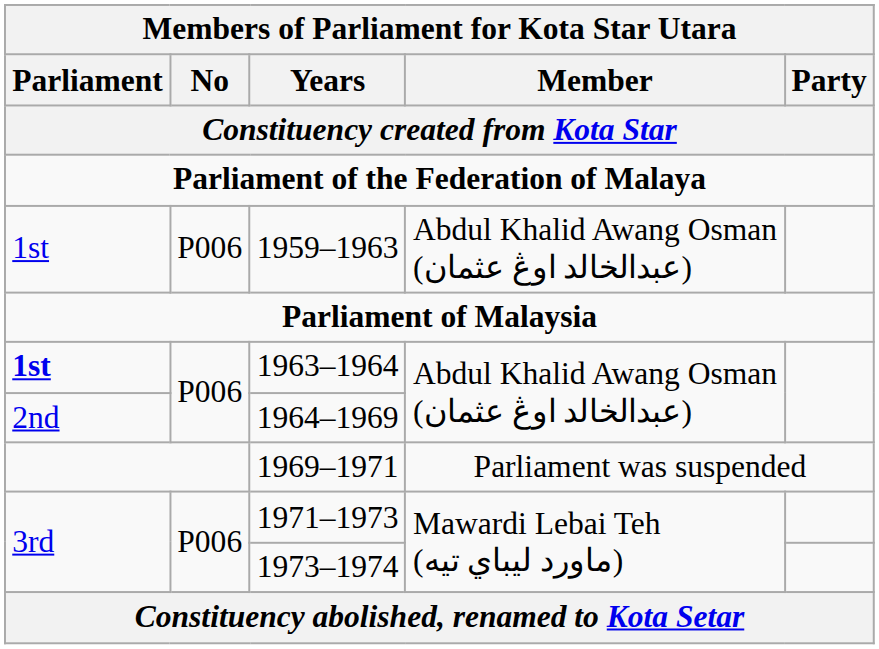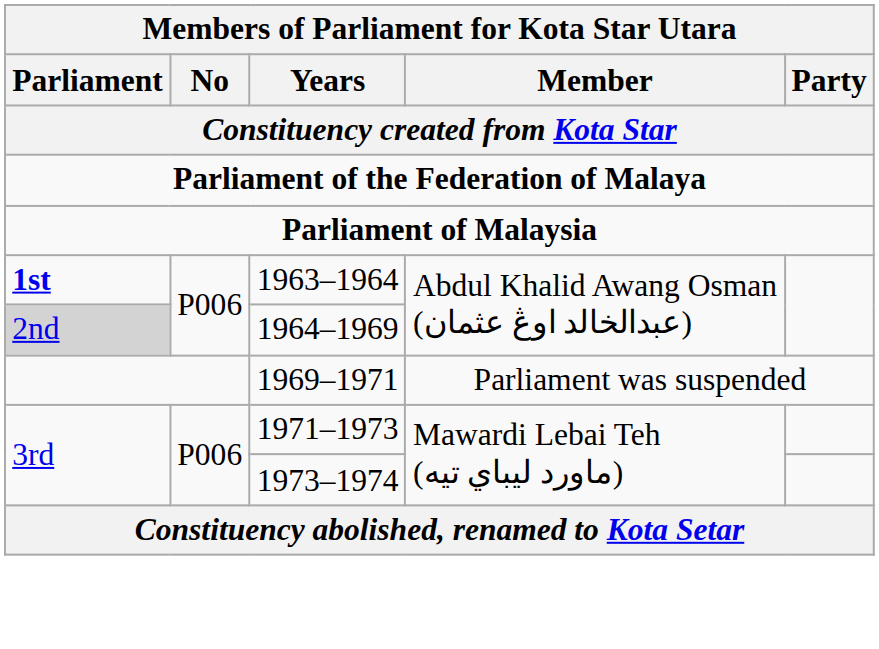- row: (328, 248)
(36, 416) no background -> (36, 329) lightgrey background
